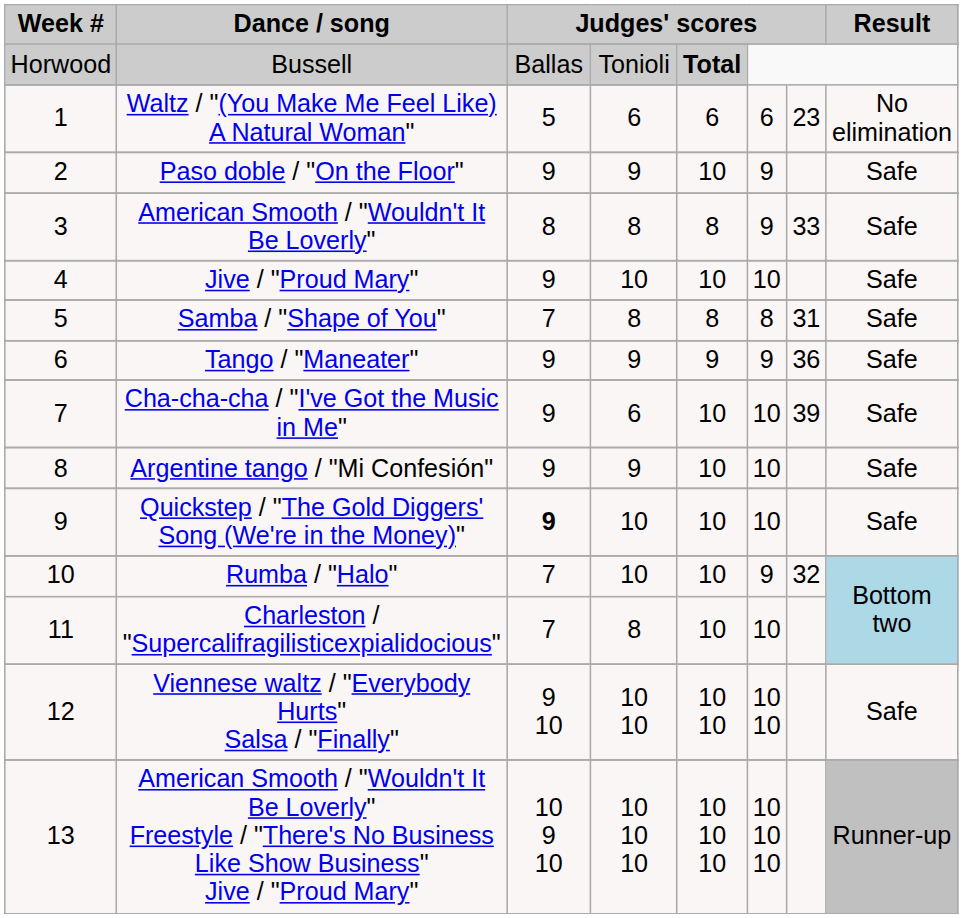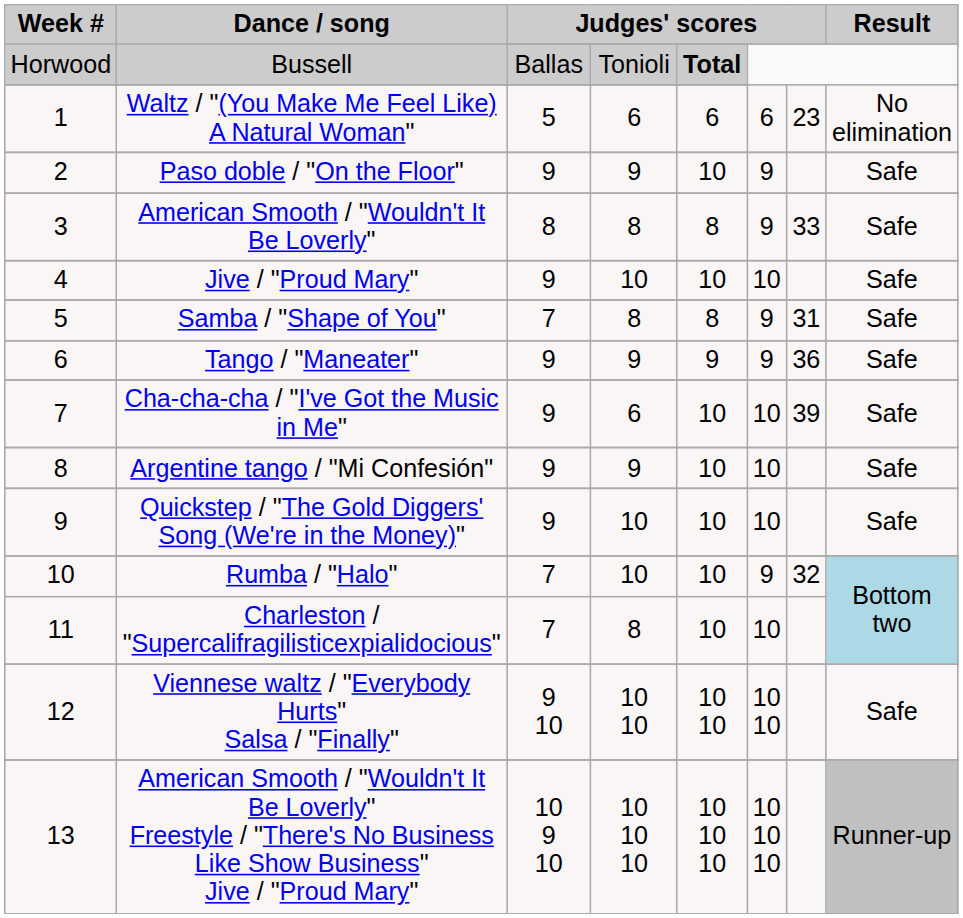(767, 319) 8 -> (767, 319) 9
(549, 521) bold -> (549, 521) normal
